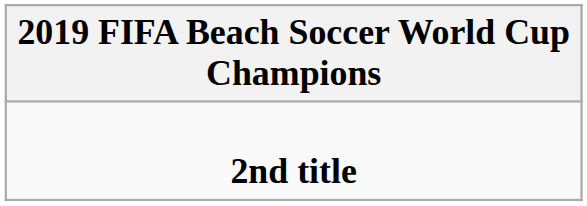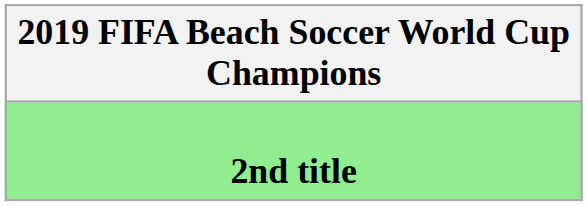(294, 170) no background -> (294, 170) lightgreen background
